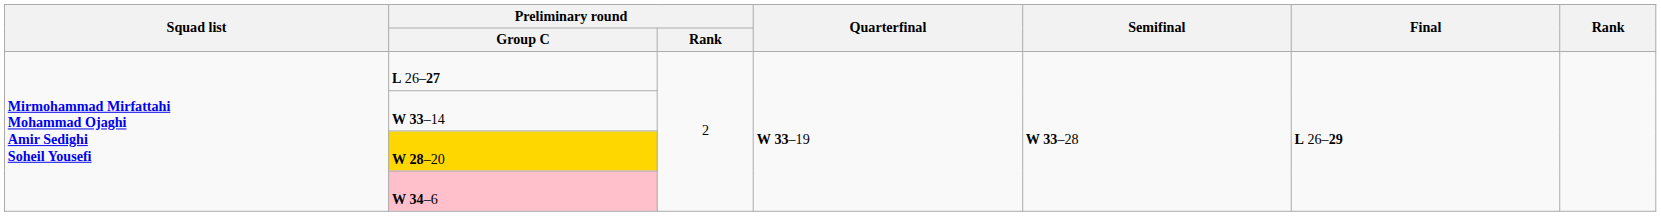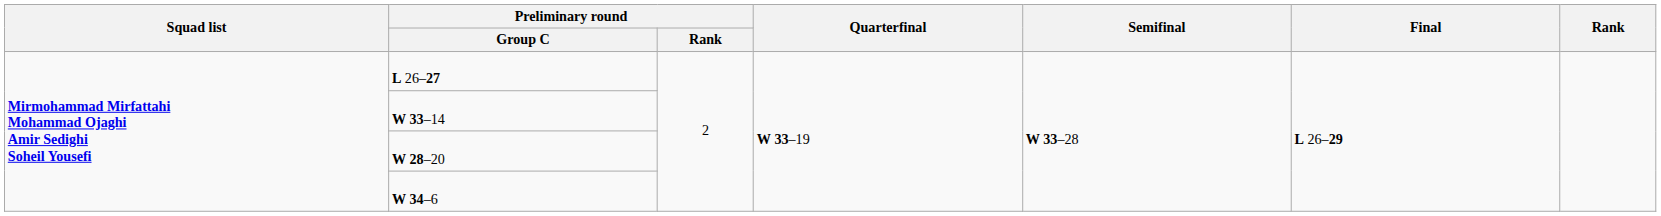(418, 159) gold background -> (418, 159) no background
(415, 199) pink background -> (415, 199) no background
